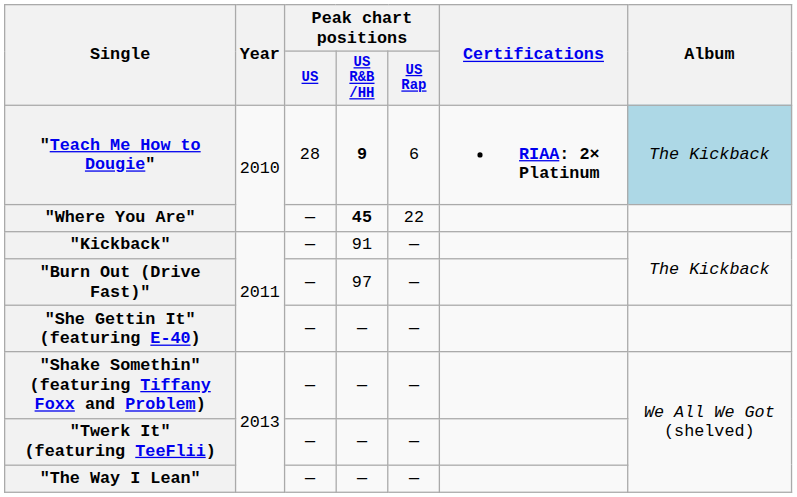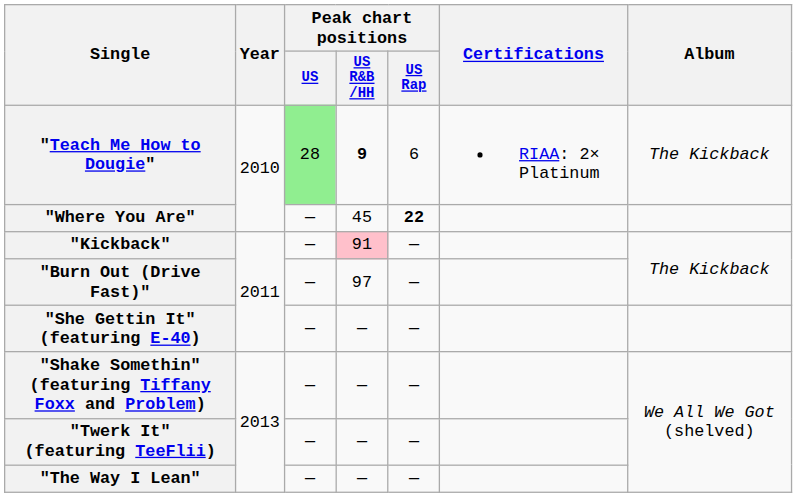(310, 154) no background -> (310, 154) lightgreen background
(534, 164) bold -> (534, 164) normal
(709, 154) lightblue background -> (709, 154) no background
(362, 218) bold -> (362, 218) normal
(414, 218) normal -> (414, 218) bold
(362, 245) no background -> (362, 245) pink background
